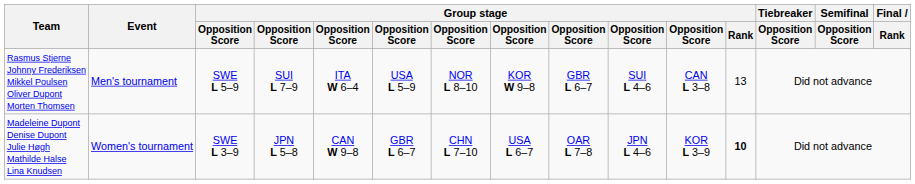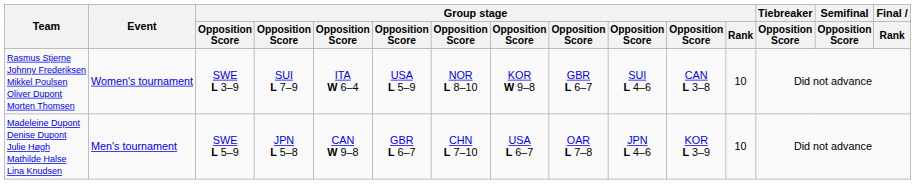(134, 82) Men's tournament -> (142, 82) Women's tournament
(225, 82) SWE L 5–9 -> (225, 82) SWE L 3–9
(741, 82) 13 -> (741, 82) 10
(142, 147) Women's tournament -> (134, 147) Men's tournament
(225, 147) SWE L 3–9 -> (225, 147) SWE L 5–9
(741, 147) bold -> (741, 147) normal
